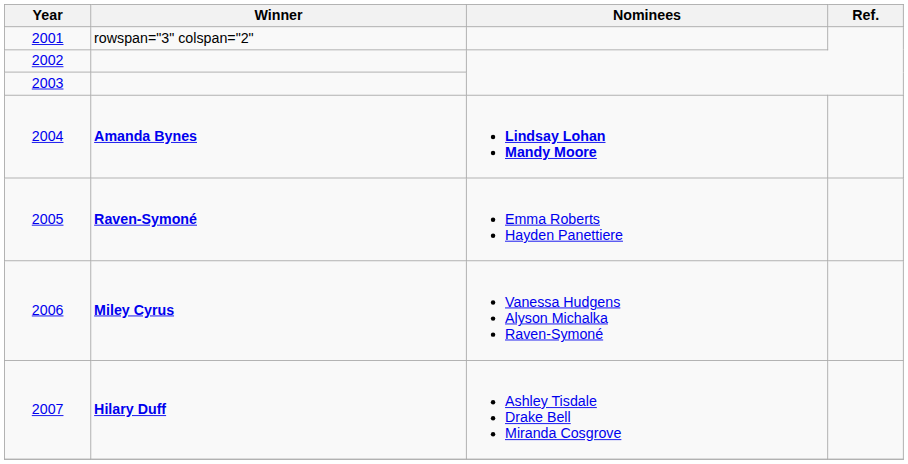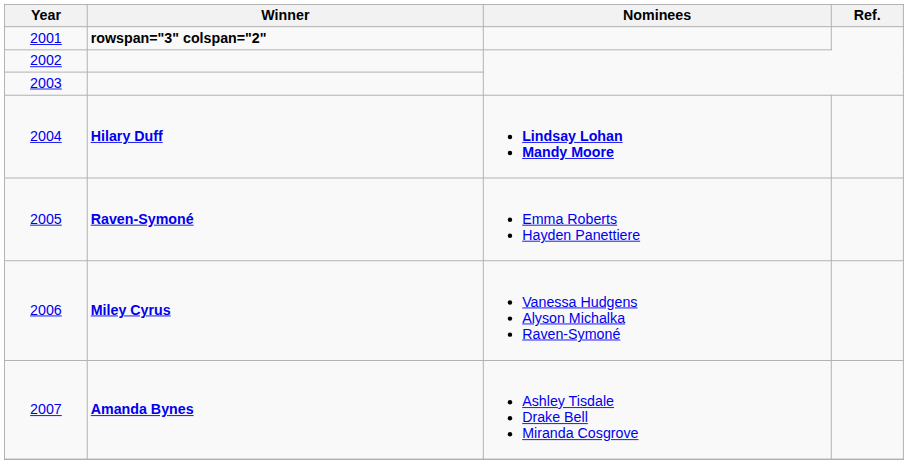(174, 38) normal -> (179, 38) bold
(146, 136) Amanda Bynes -> (127, 136) Hilary Duff
(130, 409) Hilary Duff -> (142, 409) Amanda Bynes
